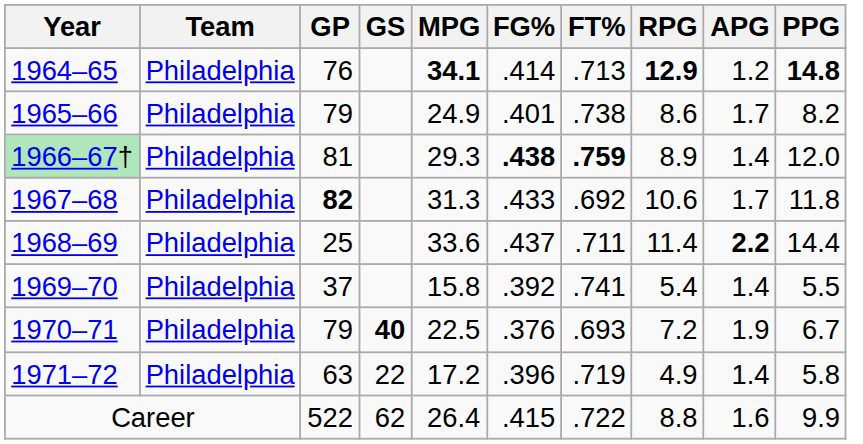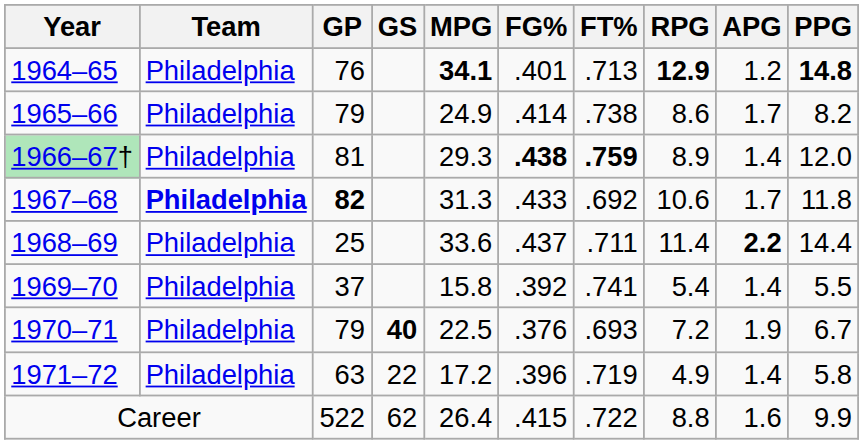(529, 70) .414 -> (541, 70) .401
(529, 113) .401 -> (541, 113) .414
(220, 200) normal -> (226, 200) bold
